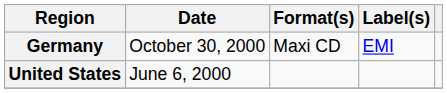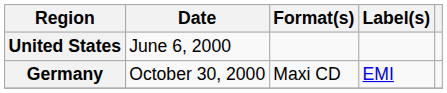rows swapped: (65, 74) <-> (65, 46)
